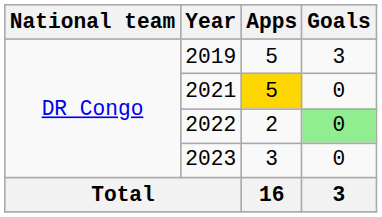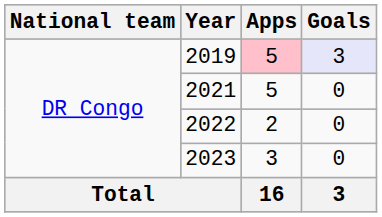(272, 57) no background -> (272, 57) pink background
(339, 57) no background -> (339, 57) lavender background
(272, 91) gold background -> (272, 91) no background
(339, 126) lightgreen background -> (339, 126) no background
